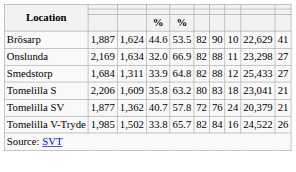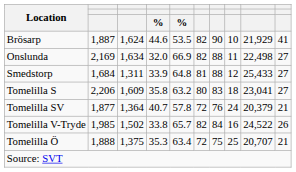(258, 39) 22,629 -> (258, 39) 21,929
(258, 56) 23,298 -> (258, 56) 22,498
(202, 73) 82 -> (202, 73) 81
(283, 90) 21 -> (283, 90) 27
(132, 107) 1,362 -> (132, 107) 1,364
+ row: (32, 141)
